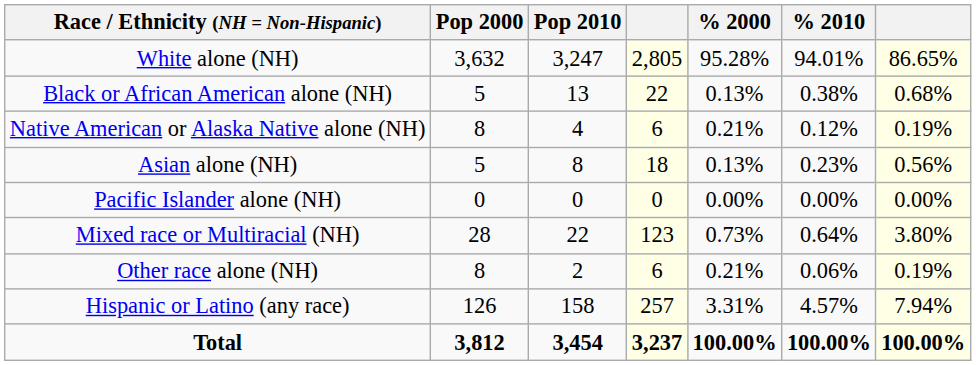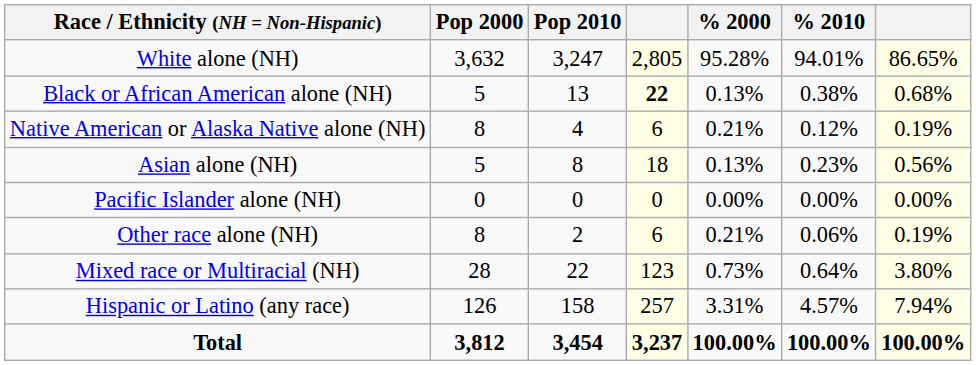(657, 93) normal -> (657, 93) bold
rows swapped: (218, 270) <-> (218, 235)
